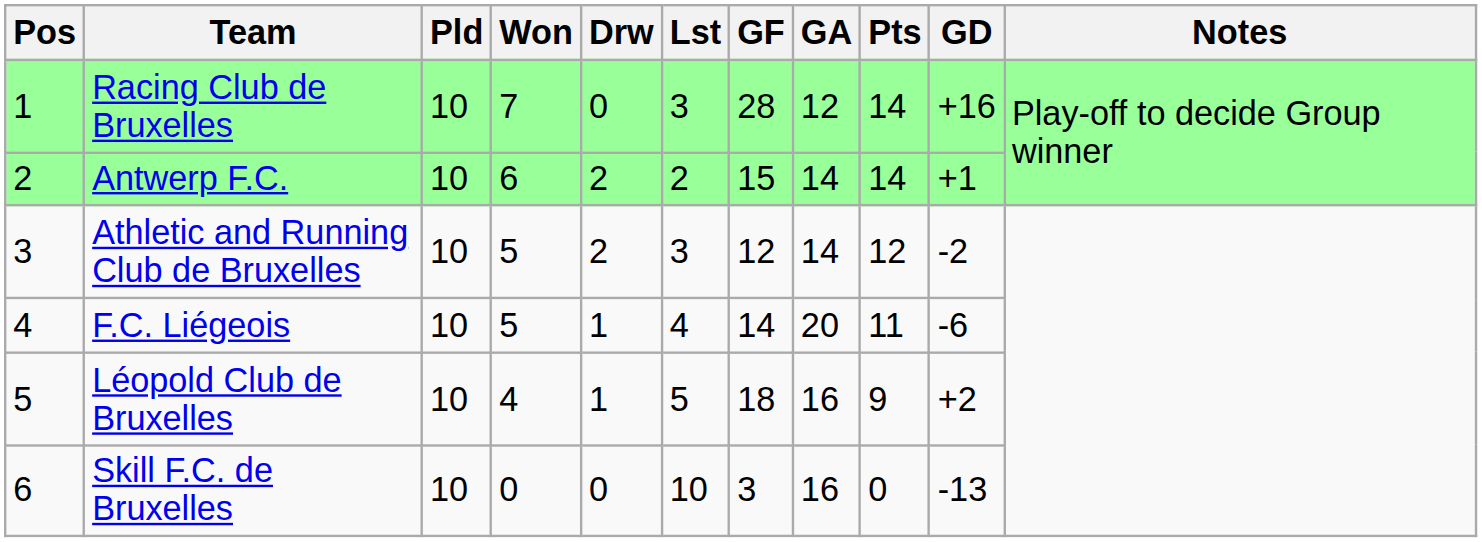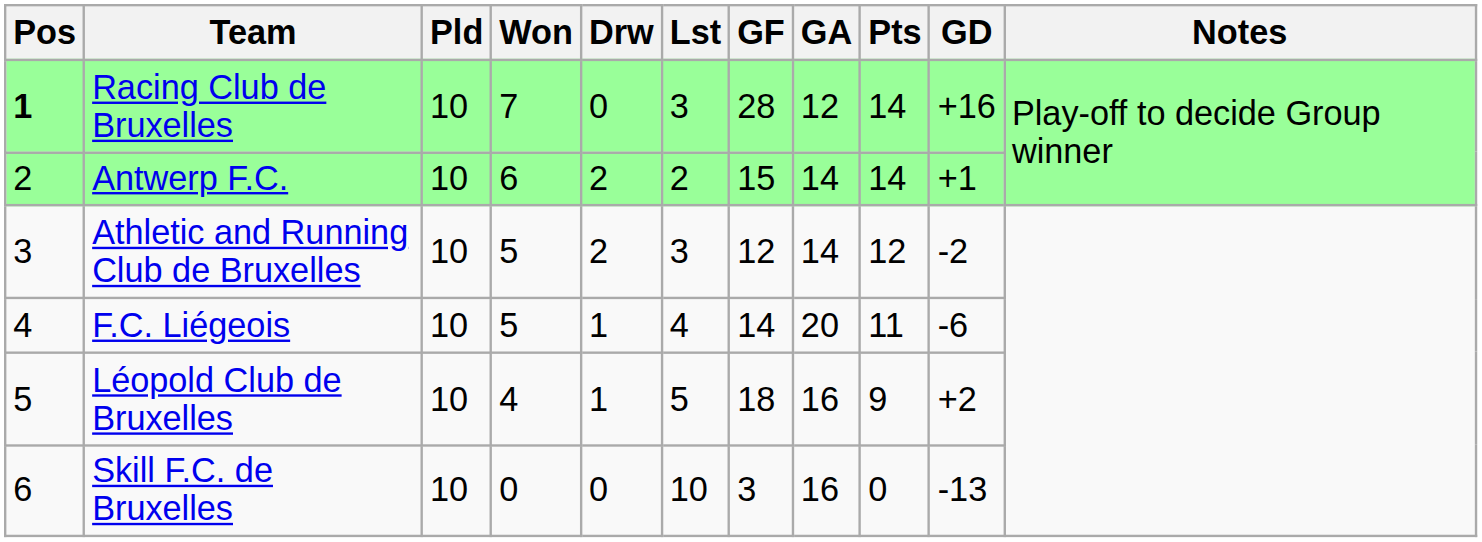(23, 106) normal -> (23, 106) bold
